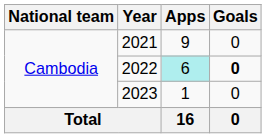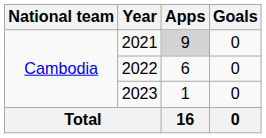(185, 42) no background -> (185, 42) lightgrey background
(185, 68) paleturquoise background -> (185, 68) no background
(235, 68) bold -> (235, 68) normal
